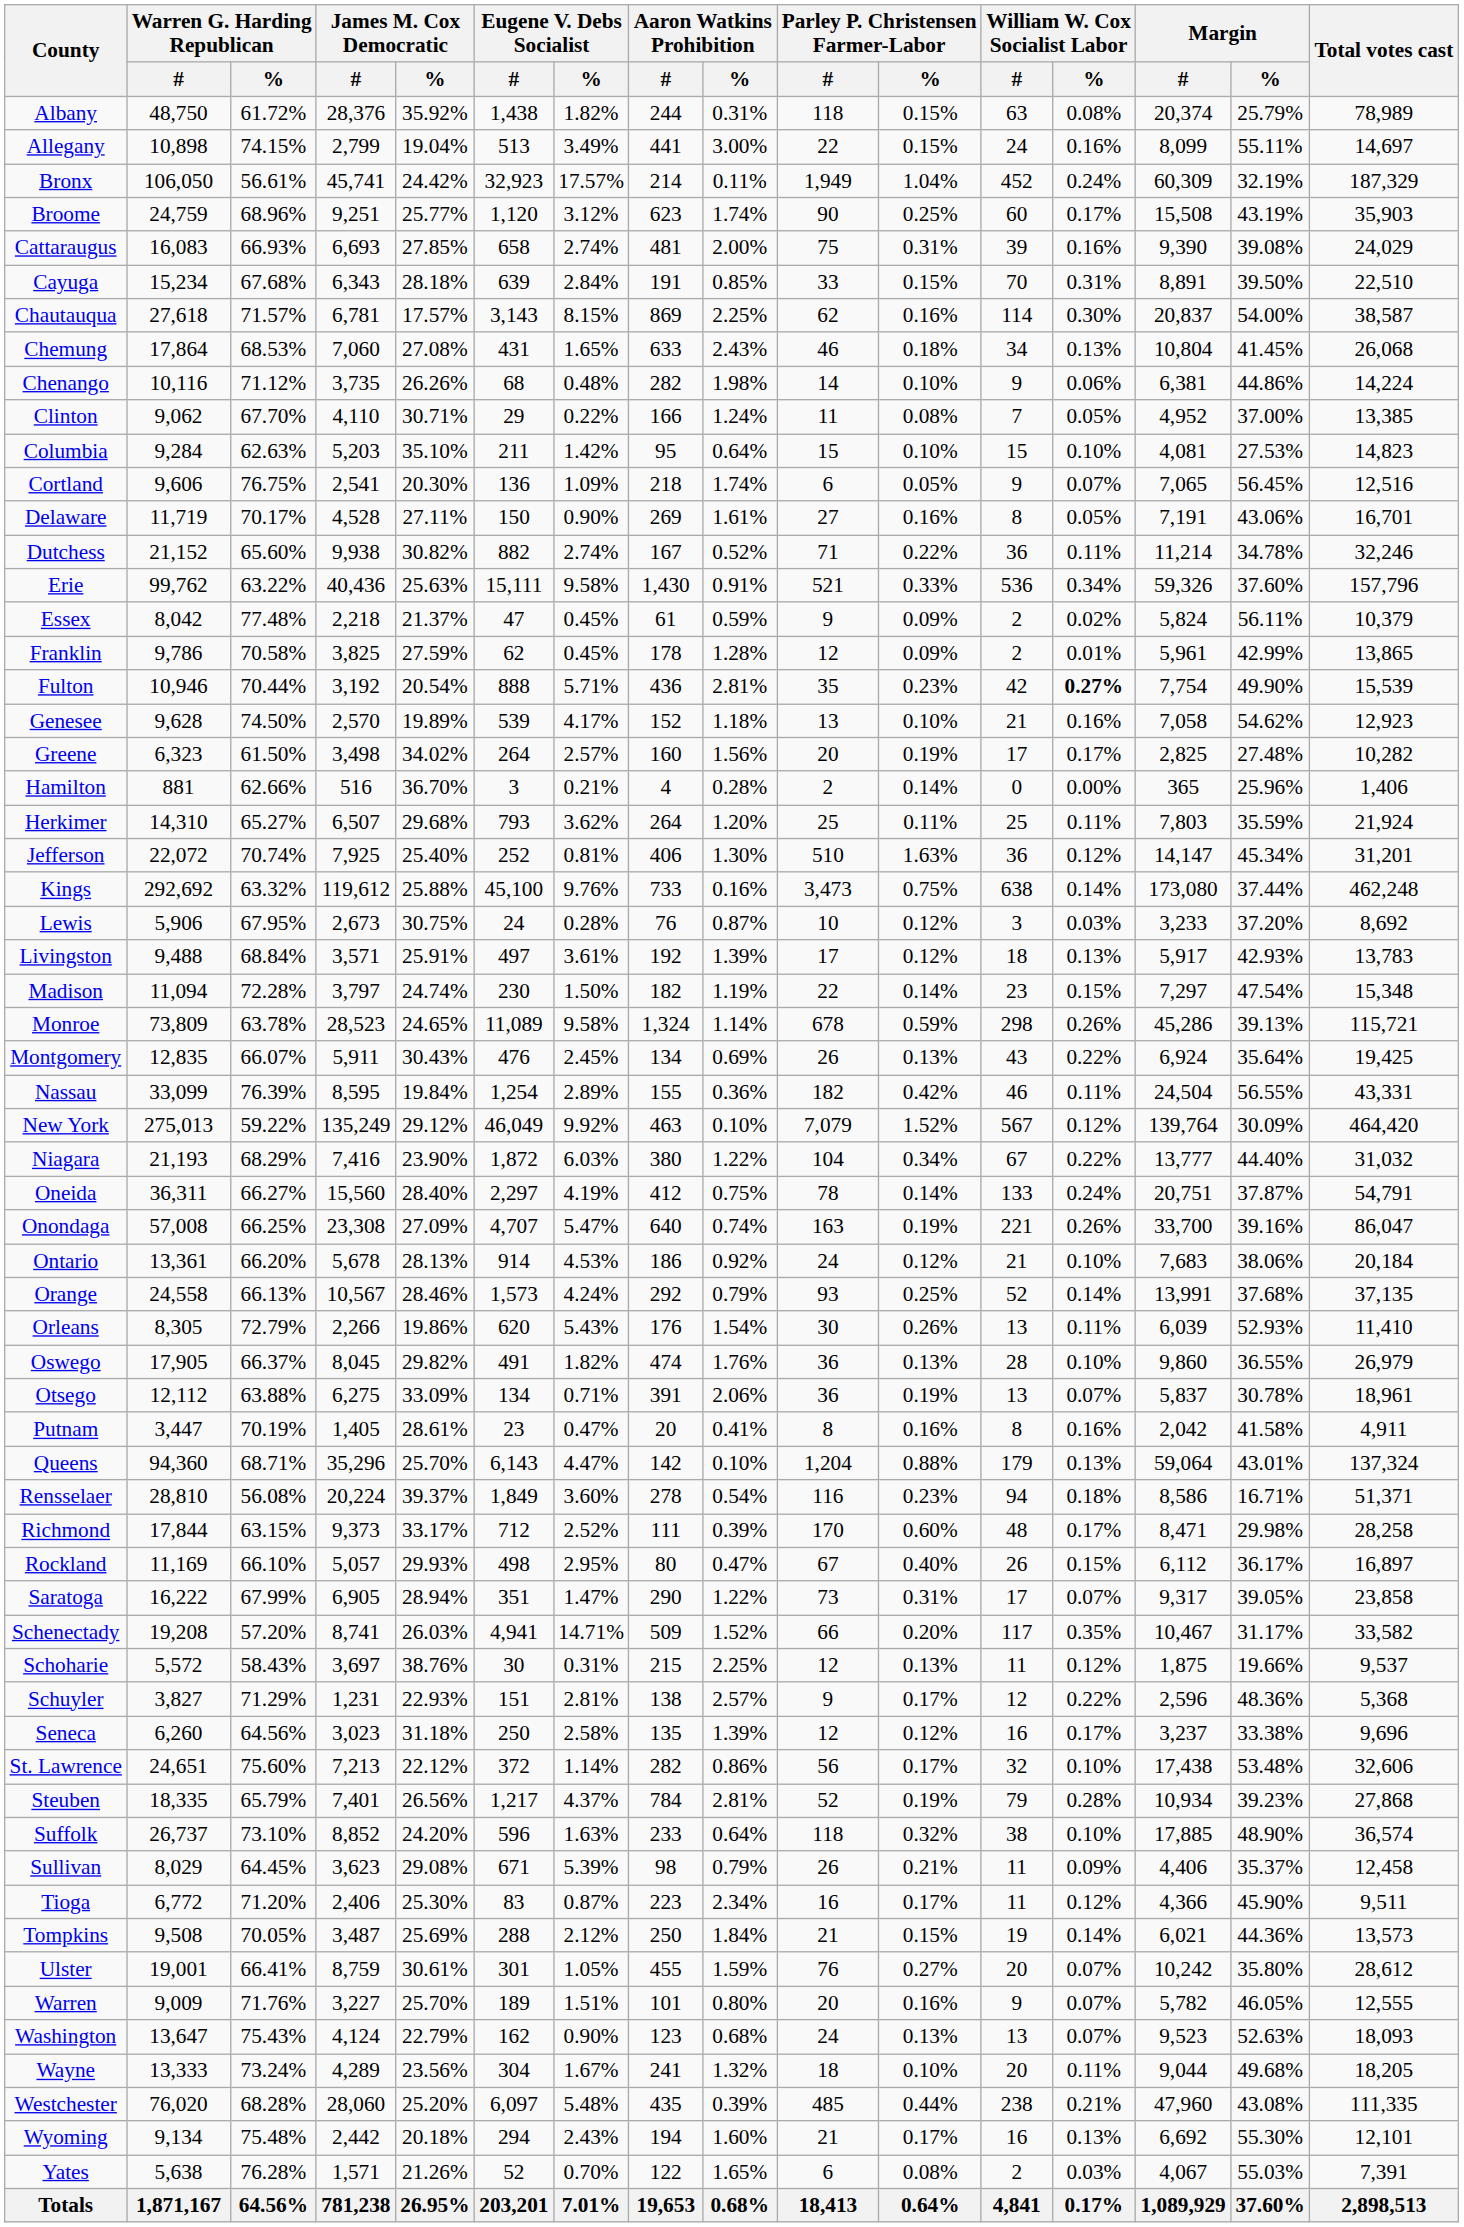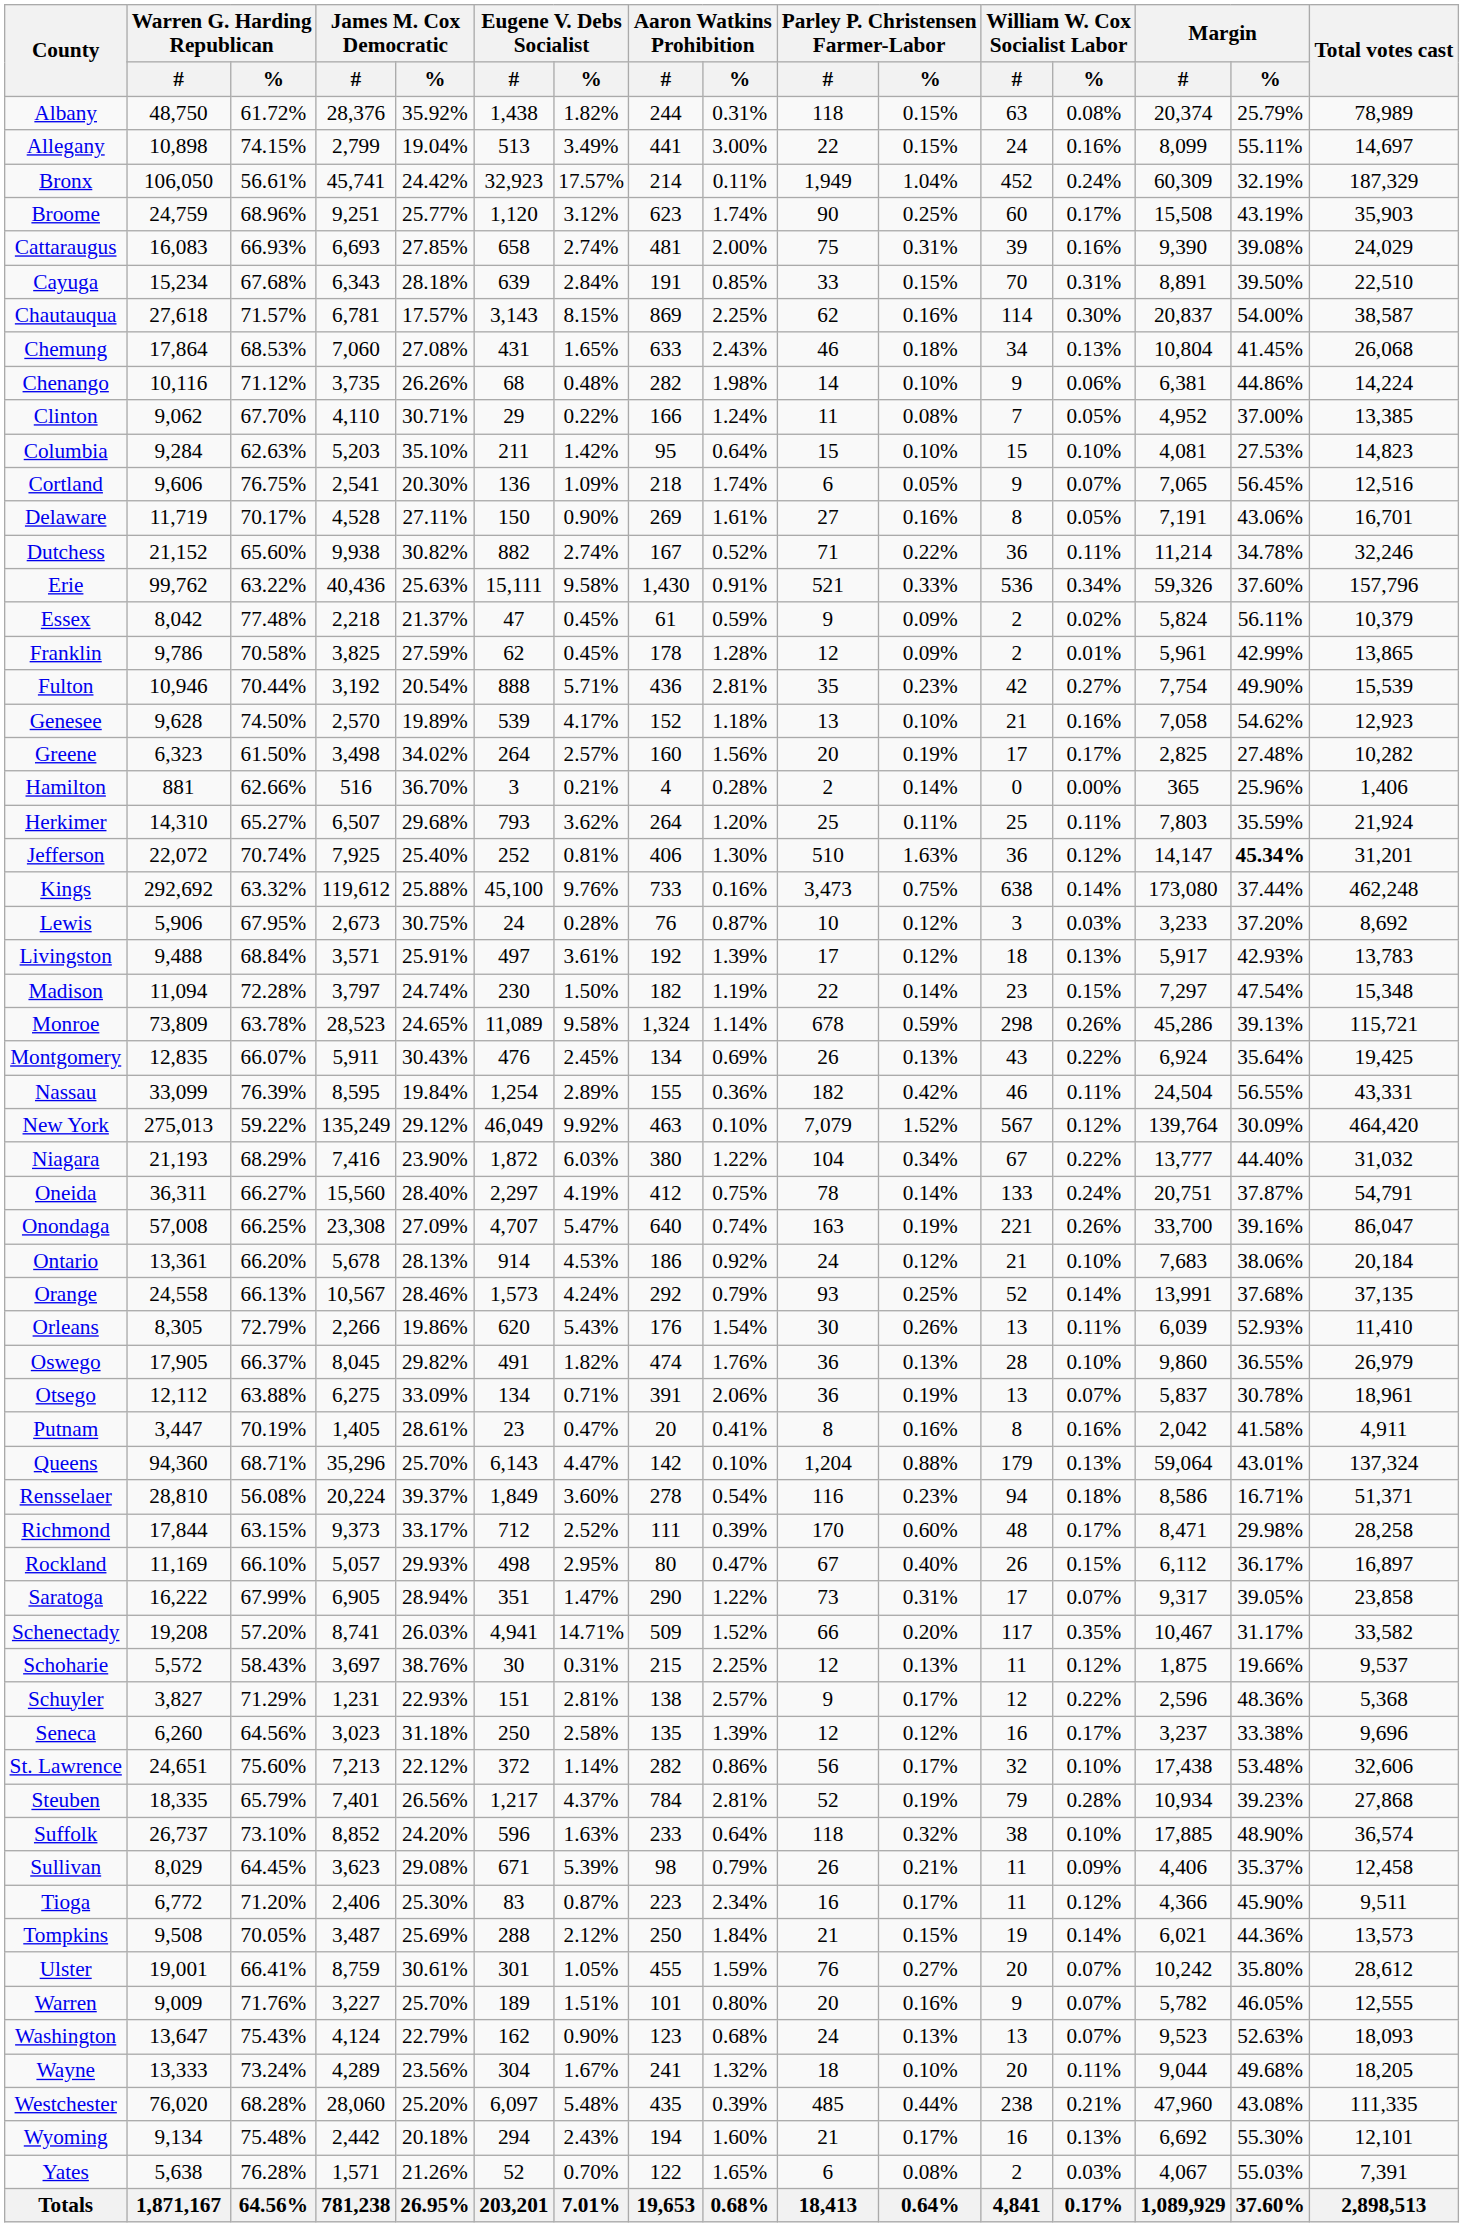(1094, 686) bold -> (1094, 686) normal
(1270, 855) normal -> (1270, 855) bold
